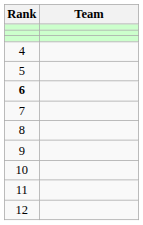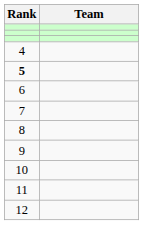(22, 71) normal -> (22, 71) bold
(22, 91) bold -> (22, 91) normal
